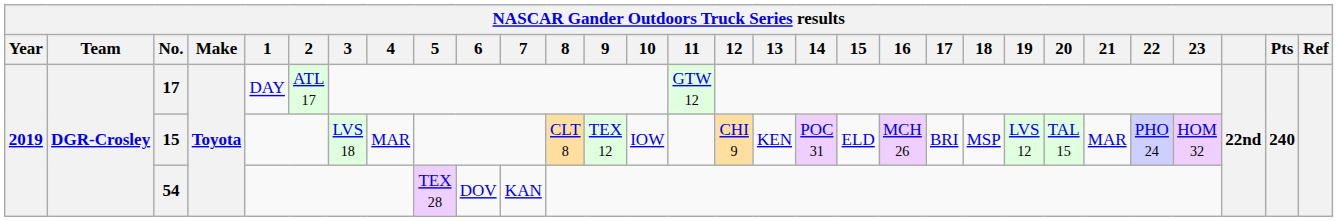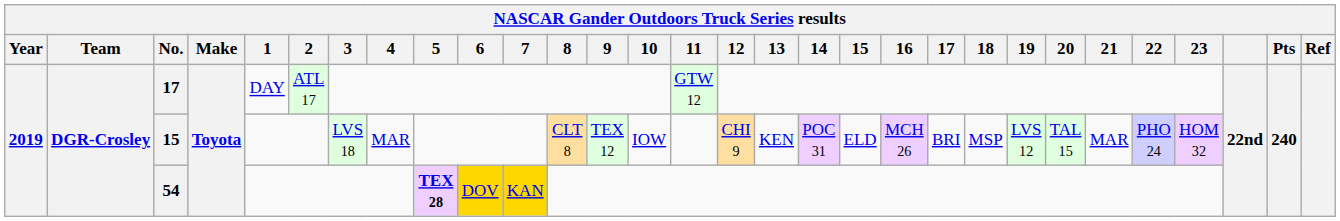(435, 189) normal -> (436, 190) bold
(478, 190) no background -> (480, 190) gold background
(523, 190) no background -> (525, 190) gold background
